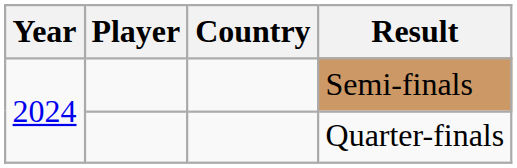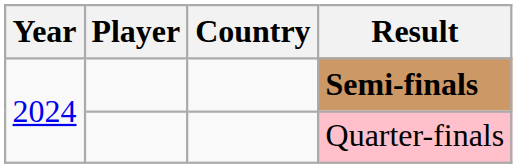(399, 83) normal -> (402, 83) bold
(415, 136) no background -> (415, 136) pink background
